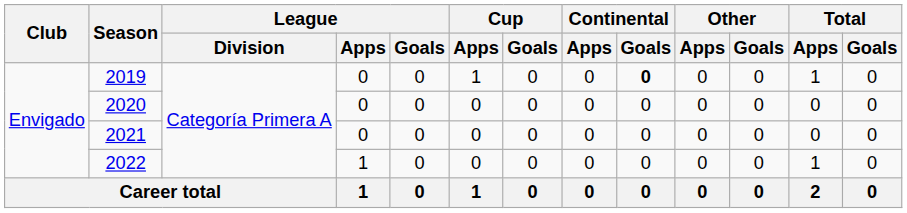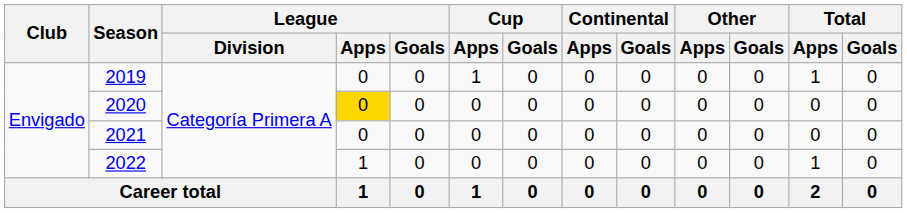(646, 76) bold -> (646, 76) normal
(363, 105) no background -> (363, 105) gold background
